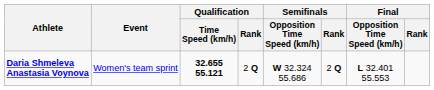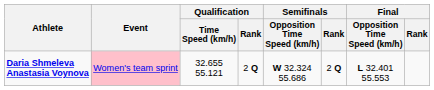(136, 69) no background -> (136, 69) pink background
(209, 69) bold -> (209, 69) normal
